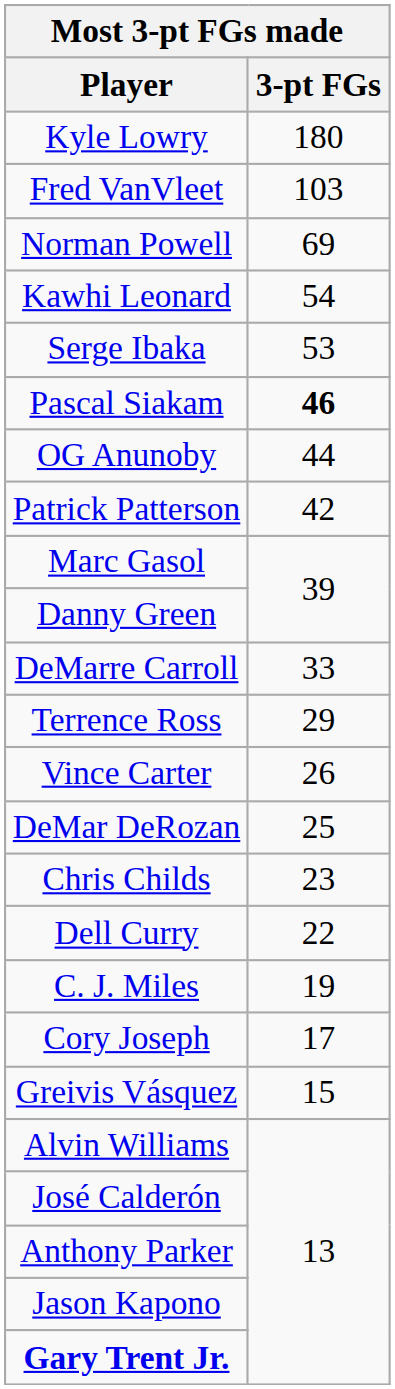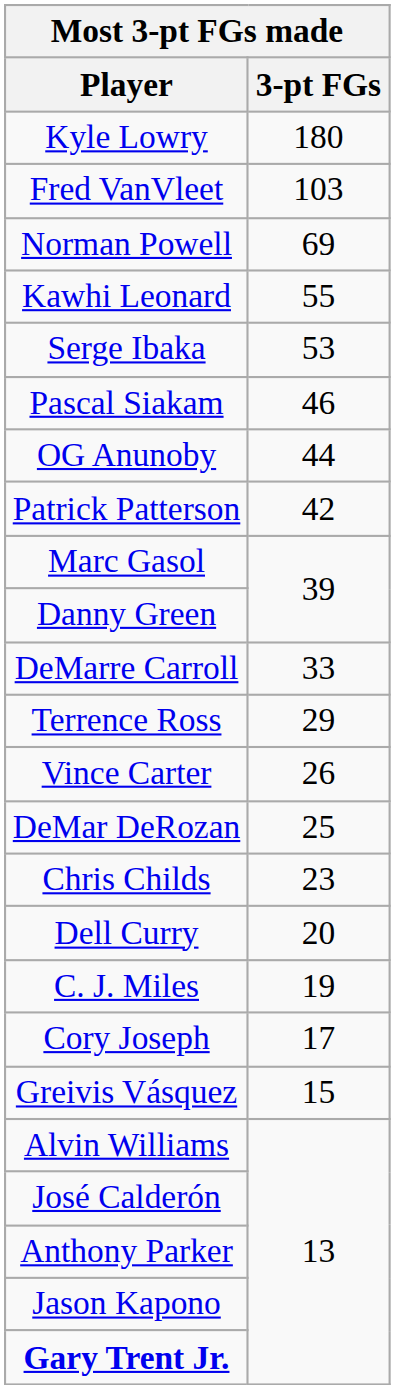(318, 296) 54 -> (318, 296) 55
(318, 402) bold -> (318, 402) normal
(318, 932) 22 -> (318, 932) 20
